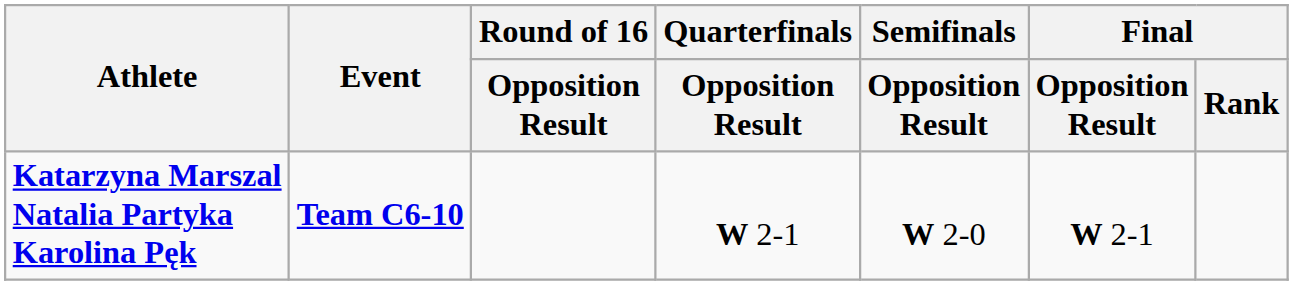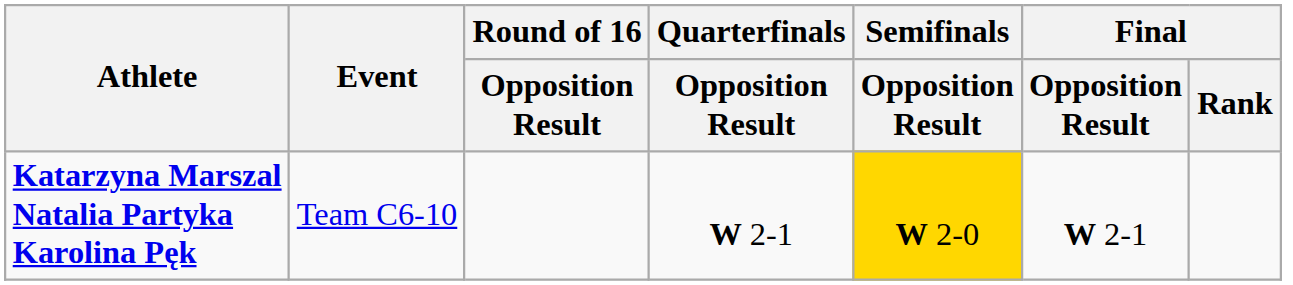(380, 214) bold -> (377, 214) normal
(944, 234) no background -> (937, 234) gold background
